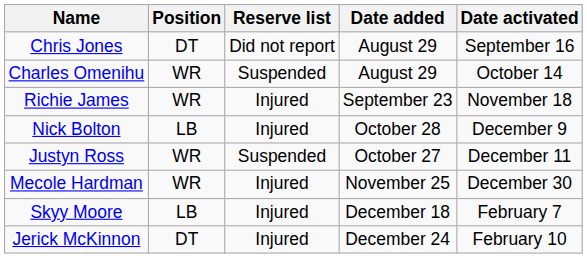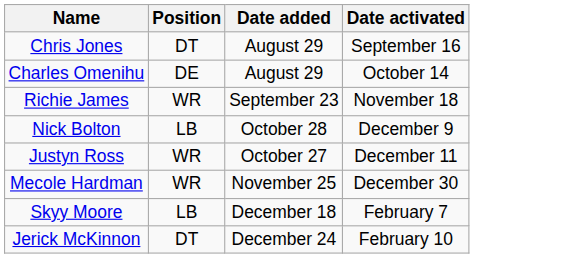- column: (282, 18)
(187, 73) WR -> (187, 73) DE
